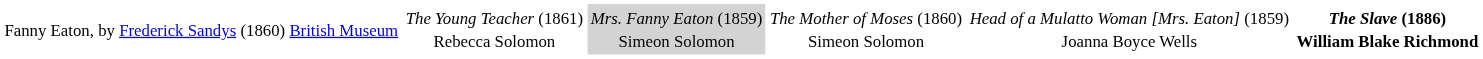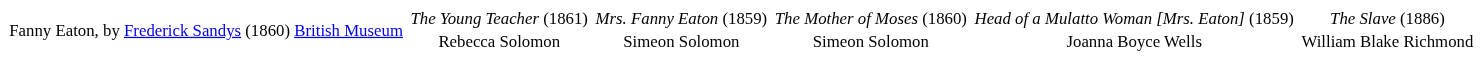(676, 30) lightgrey background -> (681, 30) no background
(1387, 29) bold -> (1387, 30) normal
